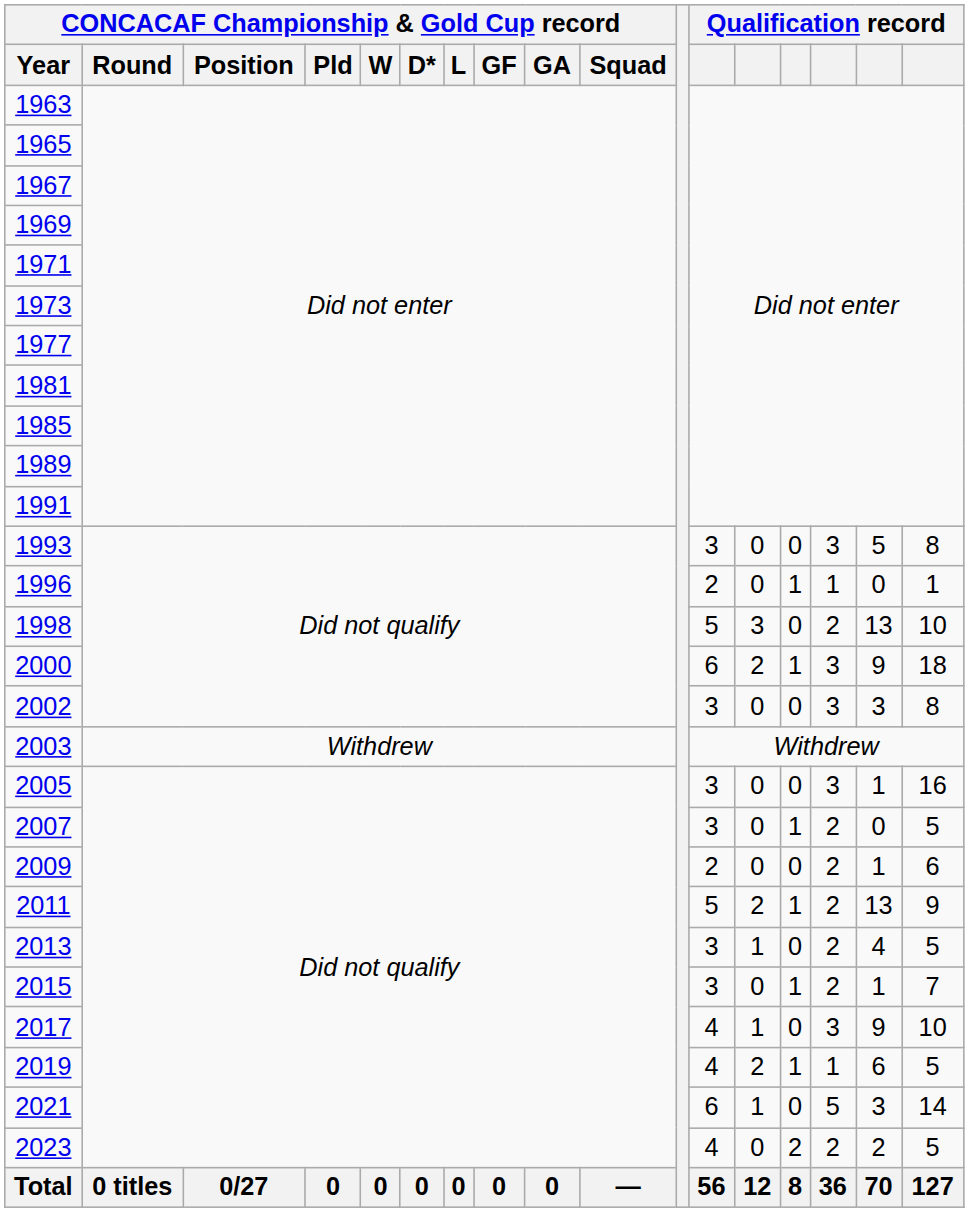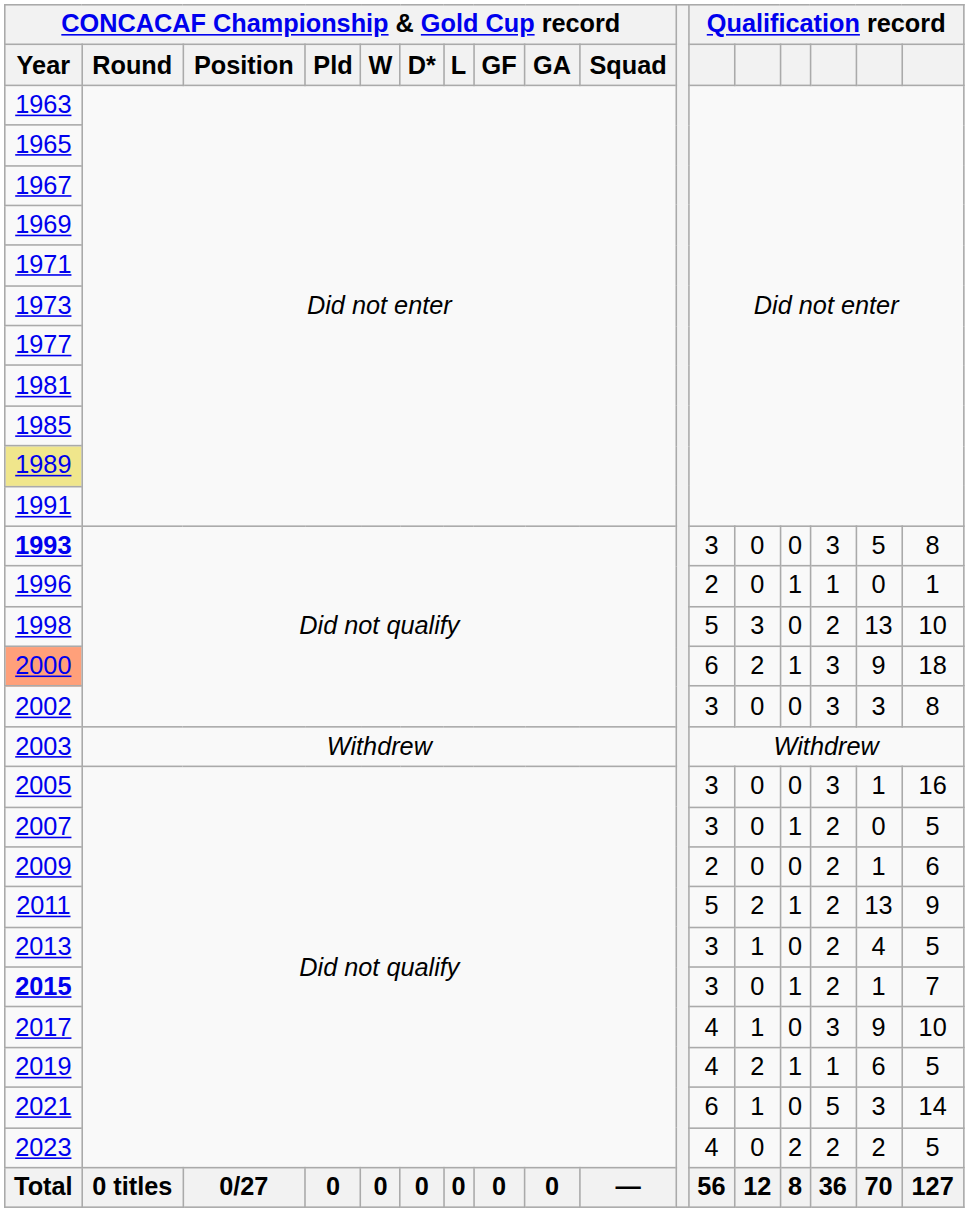(43, 465) no background -> (43, 465) khaki background
(43, 545) normal -> (43, 545) bold
(43, 666) no background -> (43, 666) lightsalmon background
(43, 986) normal -> (43, 986) bold
